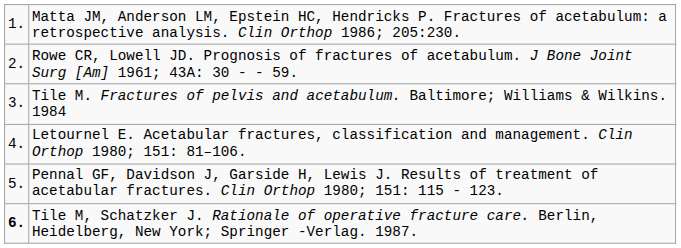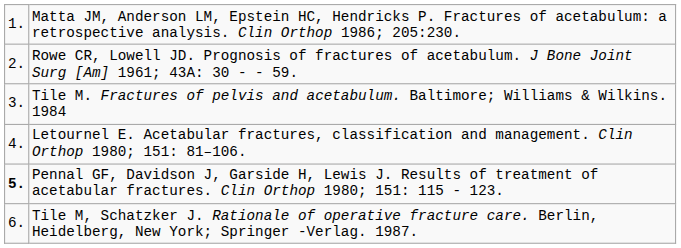(17, 184) normal -> (17, 184) bold
(17, 223) bold -> (17, 223) normal
